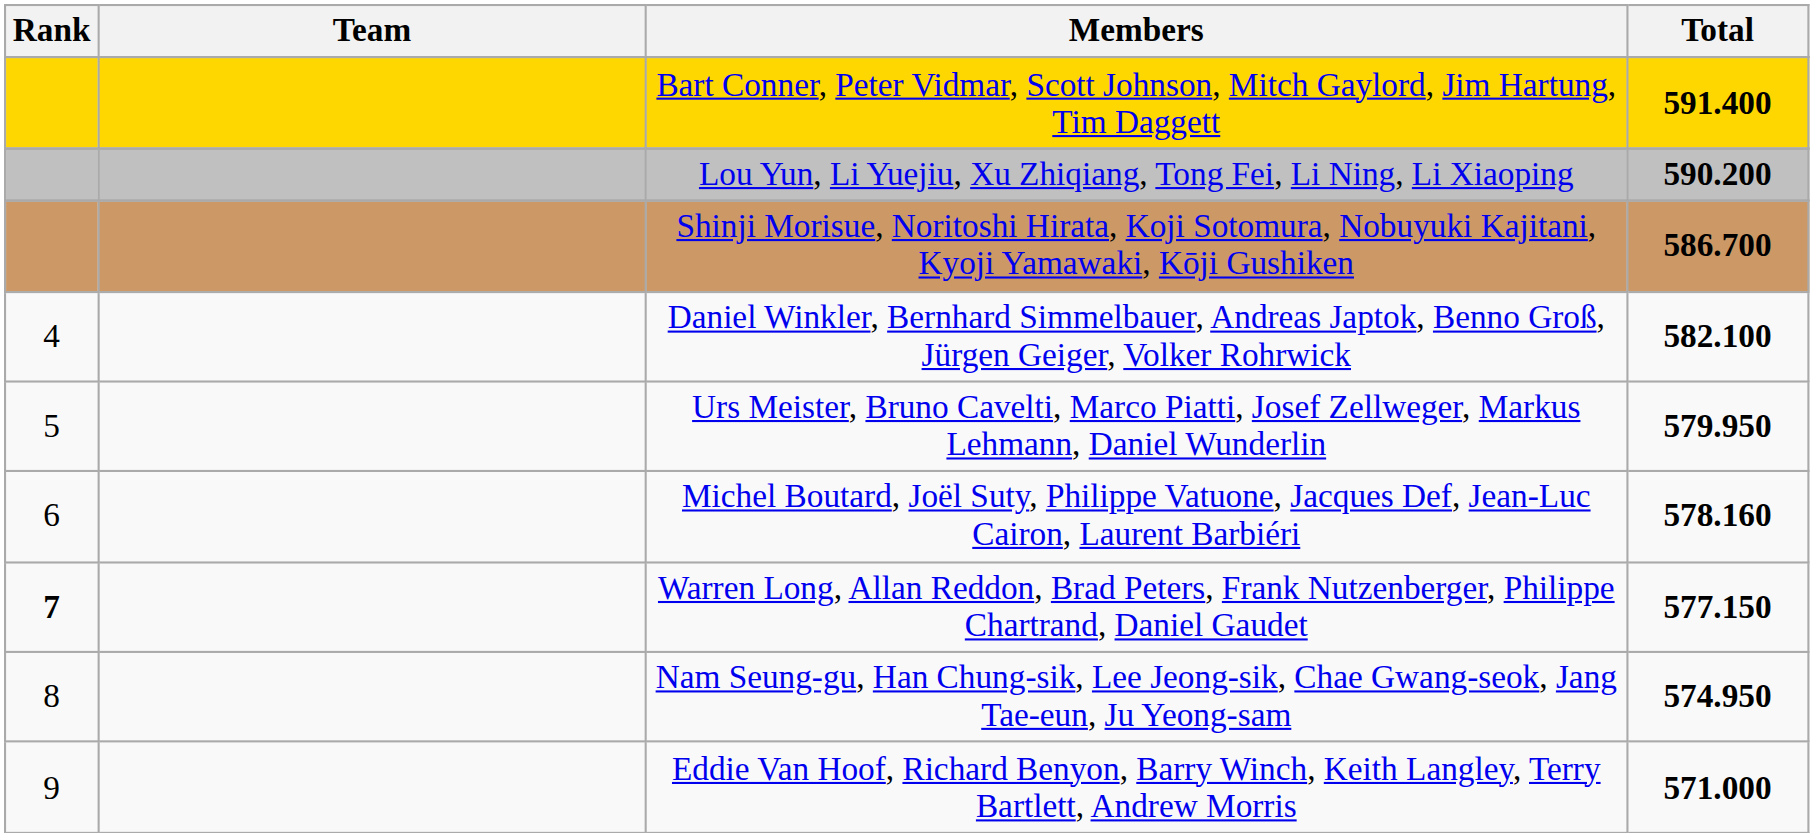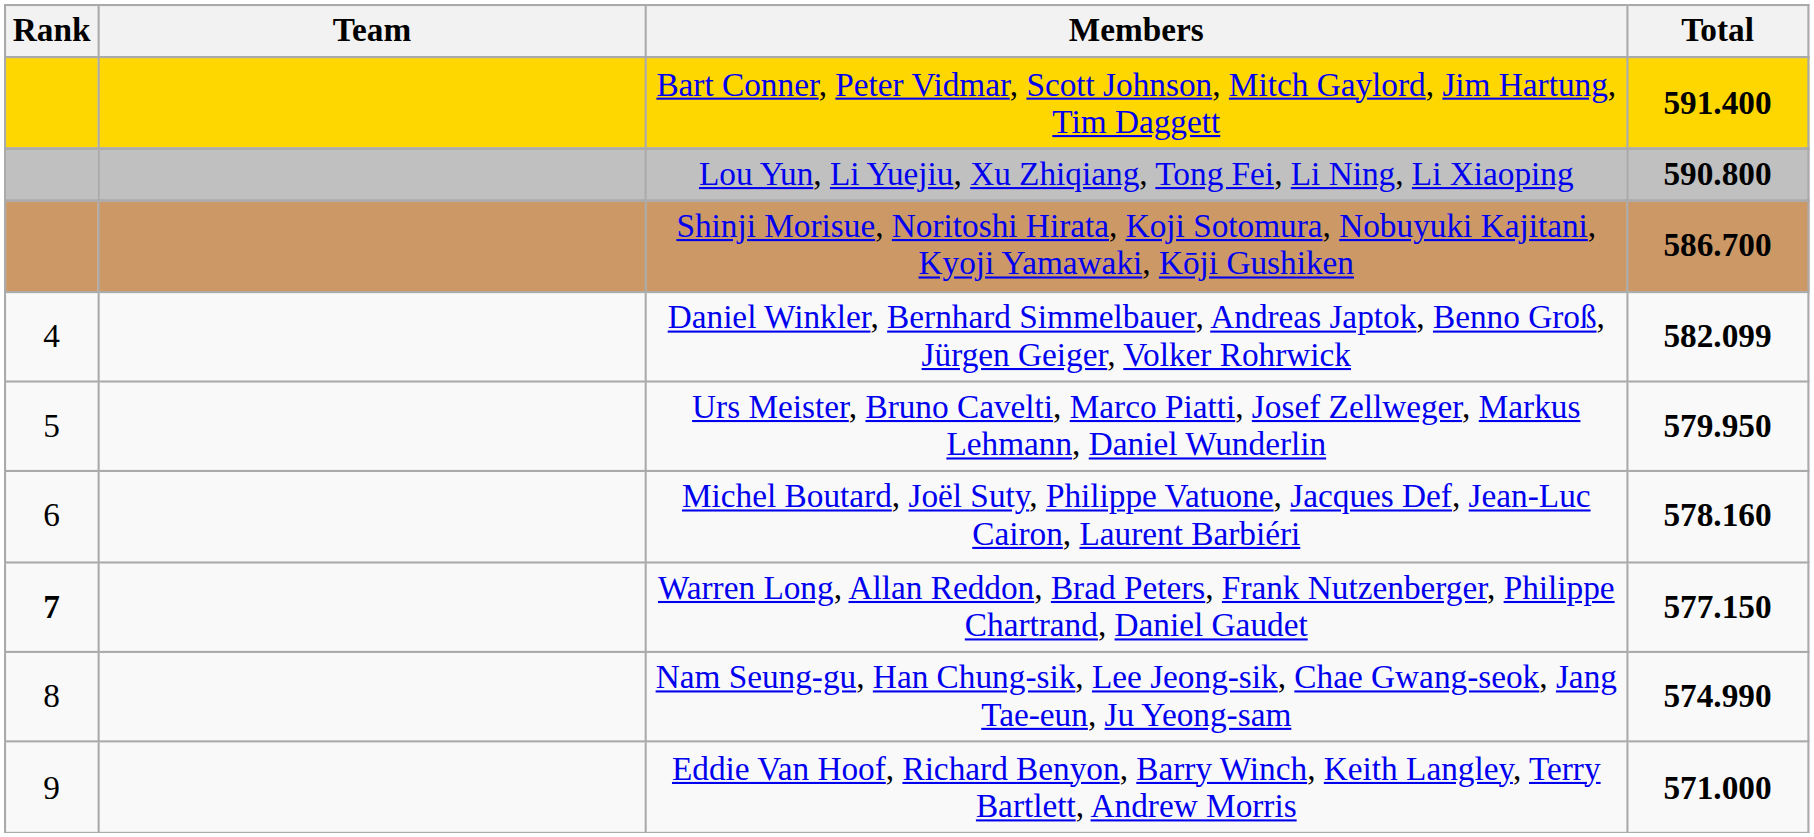(1718, 173) 590.200 -> (1718, 173) 590.800
(1718, 335) 582.100 -> (1718, 335) 582.099
(1718, 696) 574.950 -> (1718, 696) 574.990
